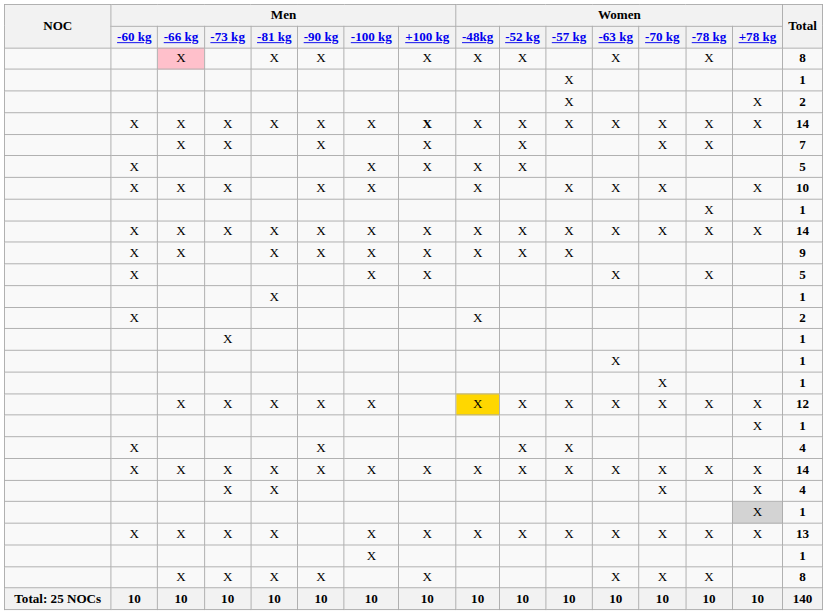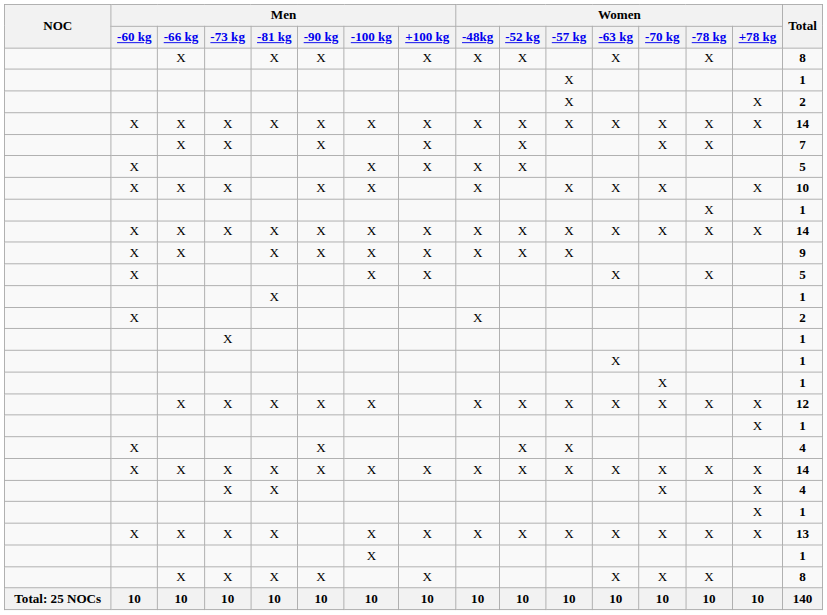(181, 58) pink background -> (181, 58) no background
(427, 123) bold -> (427, 123) normal
(478, 404) gold background -> (478, 404) no background
(757, 512) lightgrey background -> (757, 512) no background
